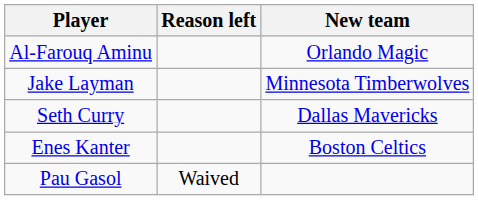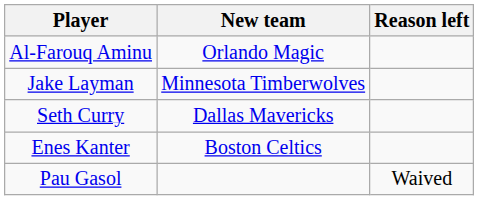columns swapped: (209, 20) <-> (367, 20)
